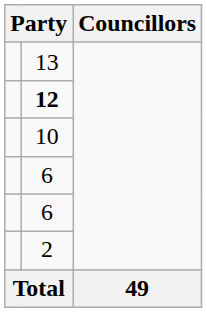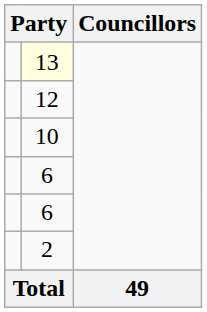(47, 61) no background -> (47, 61) lightyellow background
(47, 99) bold -> (47, 99) normal
